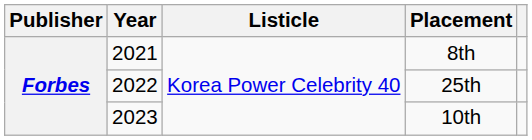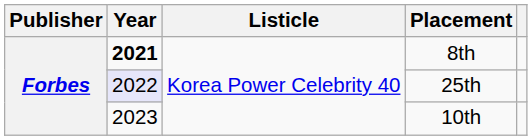(135, 53) normal -> (135, 53) bold
(135, 85) no background -> (135, 85) lavender background
